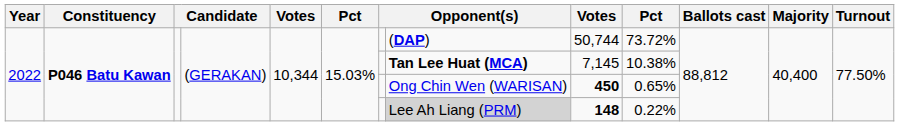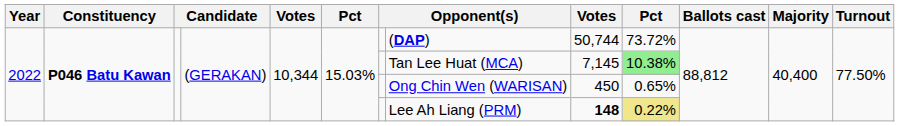(458, 63) bold -> (456, 63) normal
(651, 63) no background -> (651, 63) lightgreen background
(607, 86) bold -> (607, 86) normal
(455, 110) lightgrey background -> (455, 110) no background
(655, 110) no background -> (655, 110) khaki background
